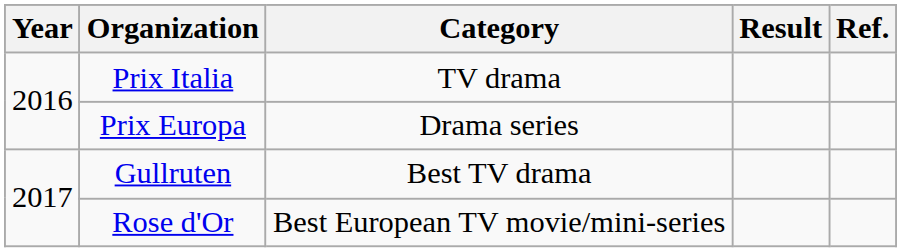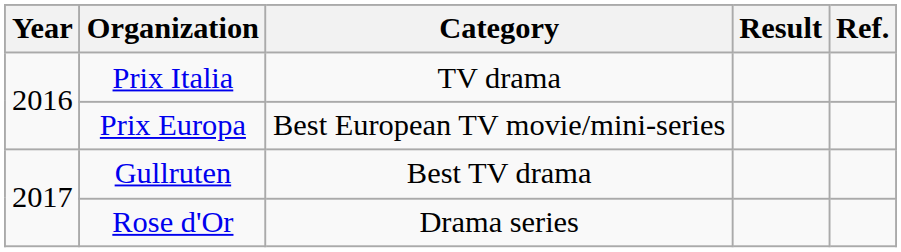(499, 125) Drama series -> (499, 125) Best European TV movie/mini-series
(499, 221) Best European TV movie/mini-series -> (499, 221) Drama series
